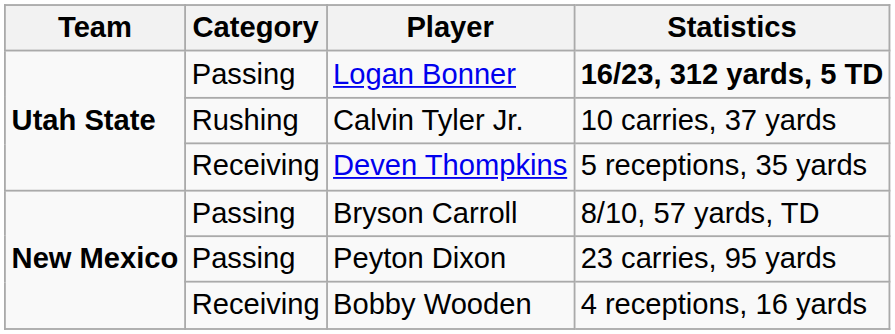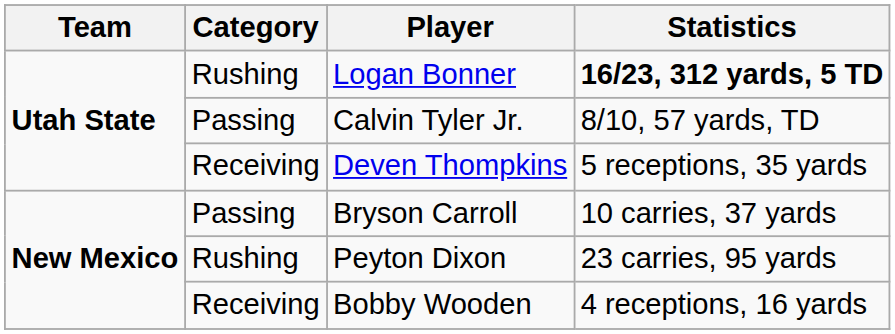(244, 73) Passing -> (245, 73) Rushing
(245, 120) Rushing -> (244, 120) Passing
(708, 120) 10 carries, 37 yards -> (700, 120) 8/10, 57 yards, TD
(700, 212) 8/10, 57 yards, TD -> (708, 212) 10 carries, 37 yards
(244, 258) Passing -> (245, 258) Rushing
